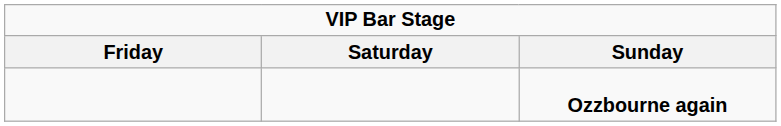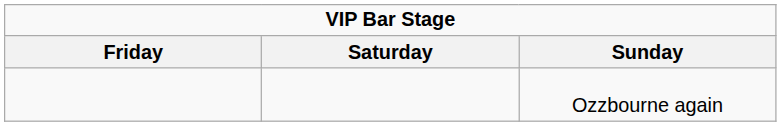(647, 105) bold -> (647, 105) normal
